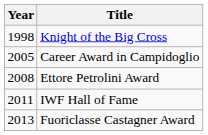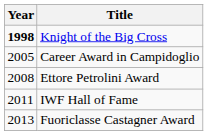(21, 36) normal -> (21, 36) bold
